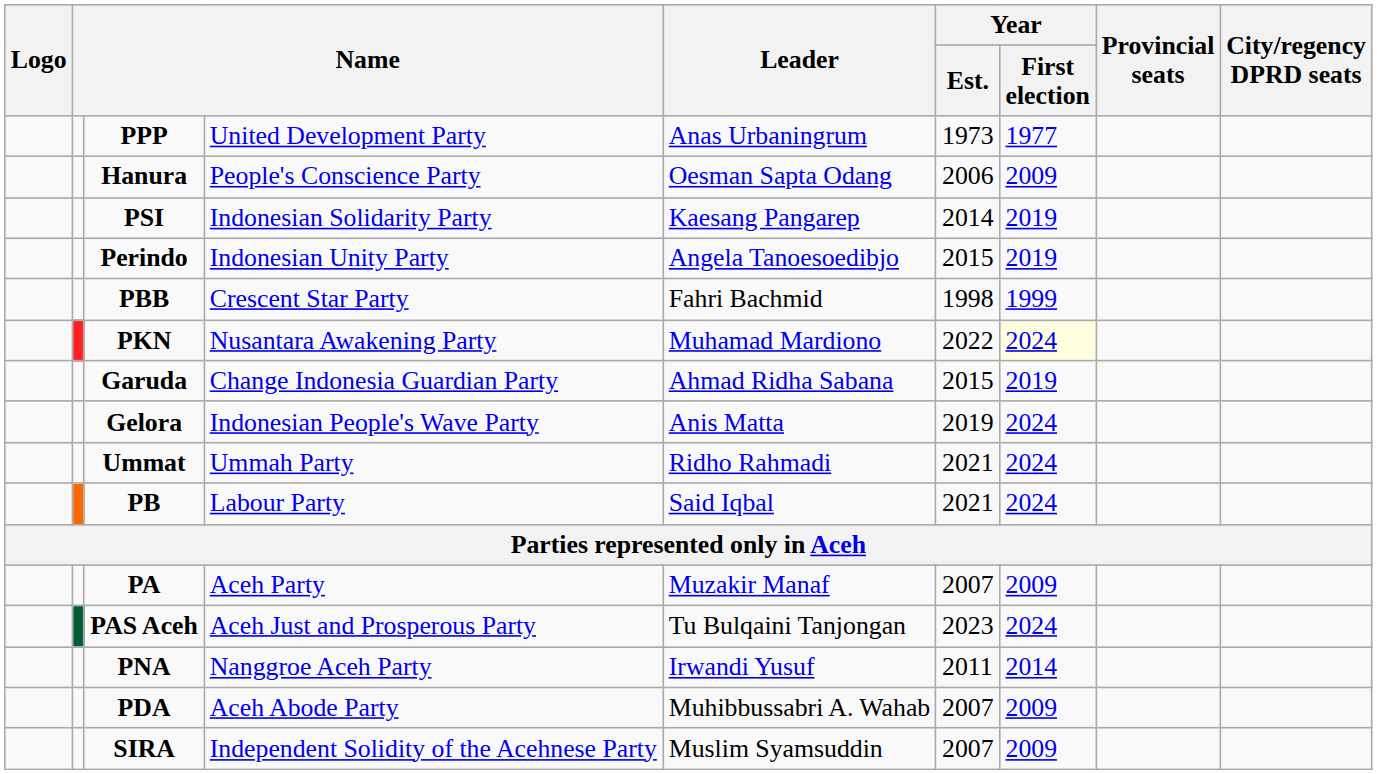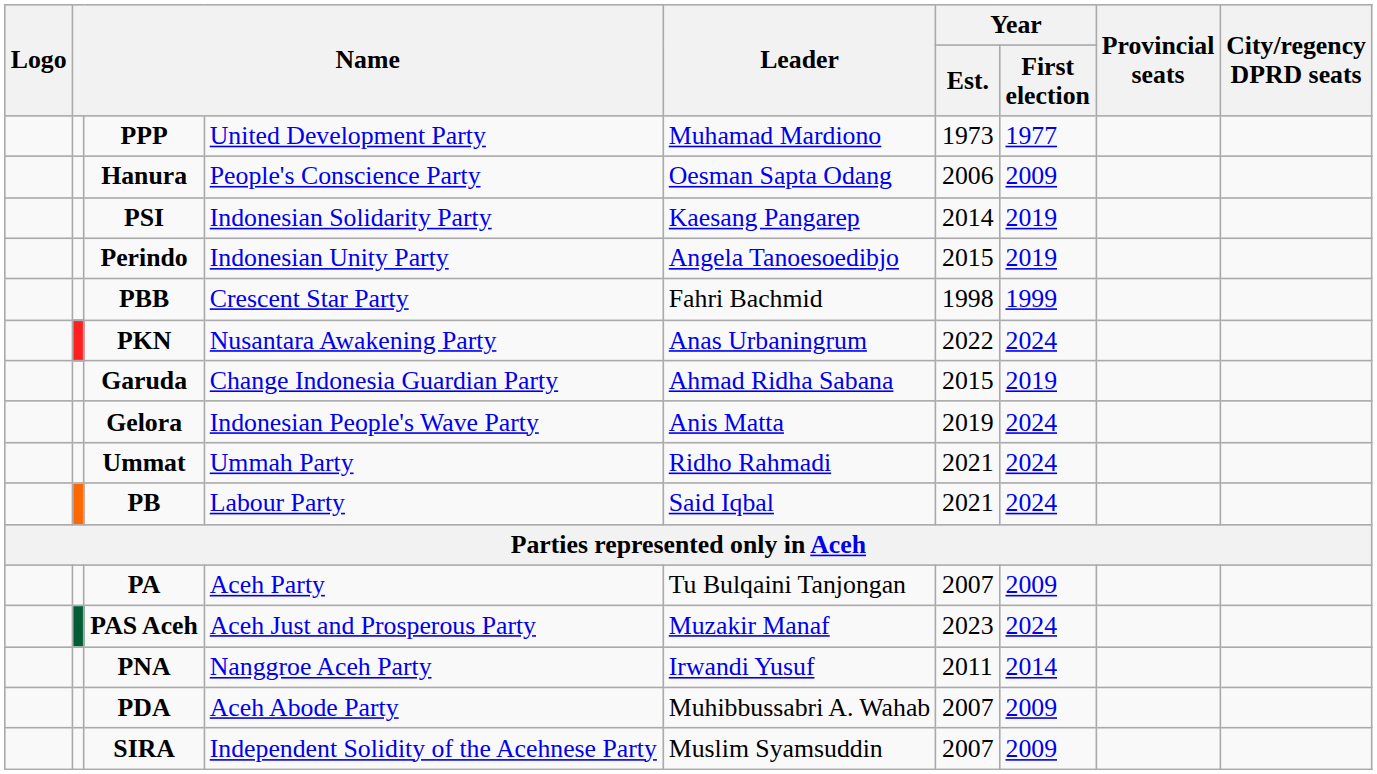(768, 135) Anas Urbaningrum -> (775, 135) Muhamad Mardiono
(775, 339) Muhamad Mardiono -> (768, 339) Anas Urbaningrum
(1031, 339) lightyellow background -> (1031, 339) no background
(749, 585) Muzakir Manaf -> (787, 585) Tu Bulqaini Tanjongan
(787, 625) Tu Bulqaini Tanjongan -> (749, 625) Muzakir Manaf
